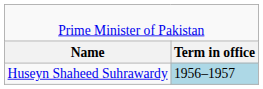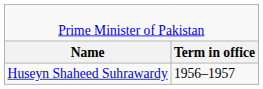(205, 73) lightblue background -> (205, 73) no background
